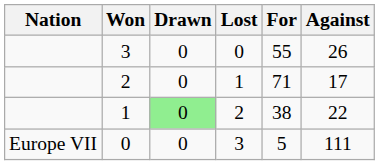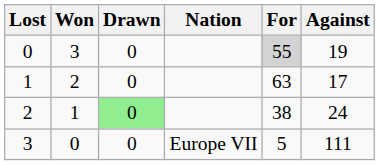columns swapped: (53, 19) <-> (239, 19)
(282, 50) no background -> (282, 50) lightgrey background
(338, 50) 26 -> (338, 50) 19
(282, 81) 71 -> (282, 81) 63
(338, 112) 22 -> (338, 112) 24
